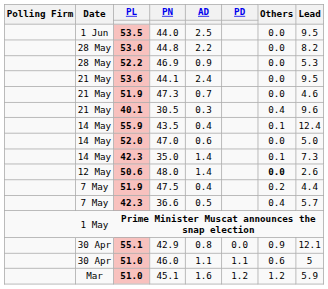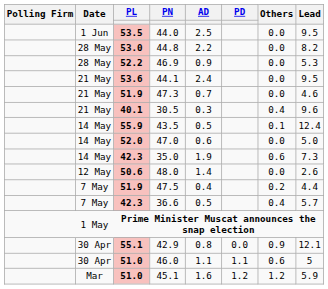(204, 125) 0.4 -> (204, 125) 0.5
(204, 156) 1.4 -> (204, 156) 1.9
(277, 156) 0.1 -> (277, 156) 0.6
(277, 172) bold -> (277, 172) normal
